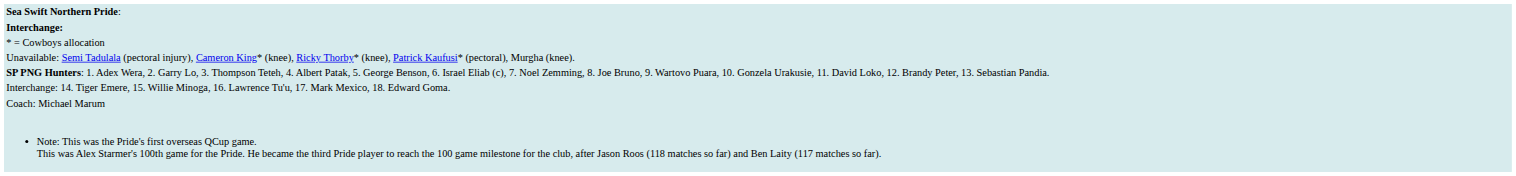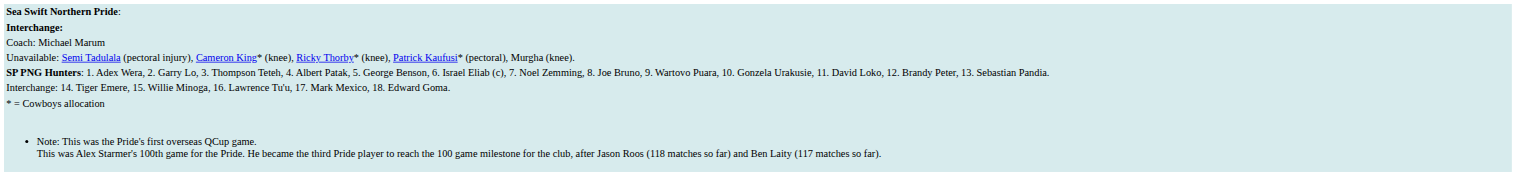(56, 42) * = Cowboys allocation -> (56, 42) Coach: Michael Marum
(56, 103) Coach: Michael Marum -> (56, 103) * = Cowboys allocation
